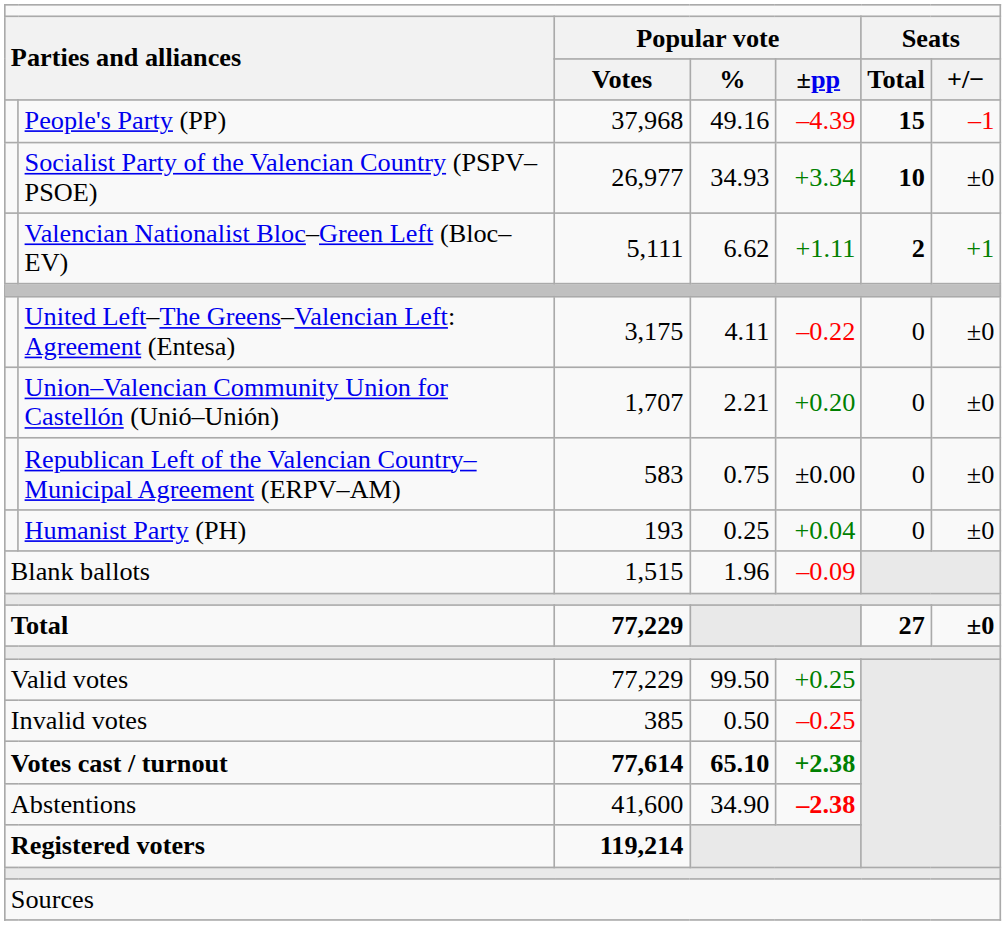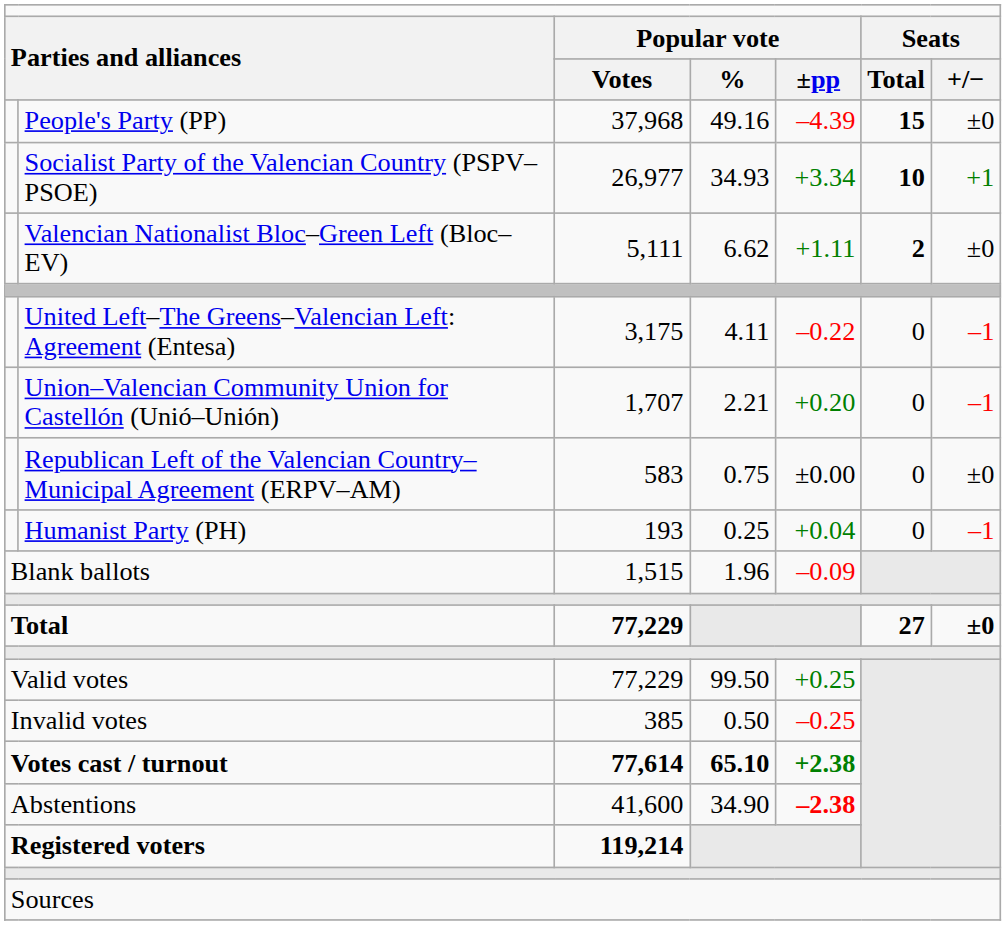(981, 120) –1 -> (980, 120) ±0
(980, 177) ±0 -> (980, 177) +1
(980, 248) +1 -> (980, 248) ±0
(980, 331) ±0 -> (981, 331) –1
(980, 402) ±0 -> (981, 402) –1
(980, 530) ±0 -> (981, 530) –1
